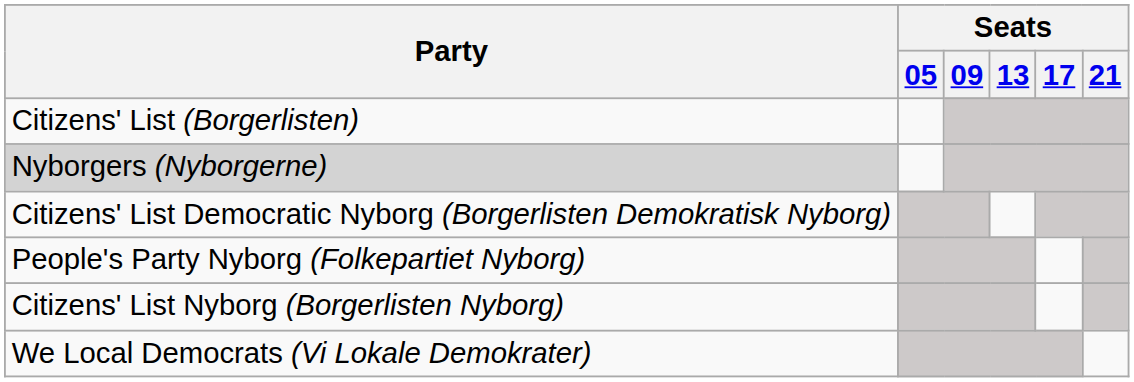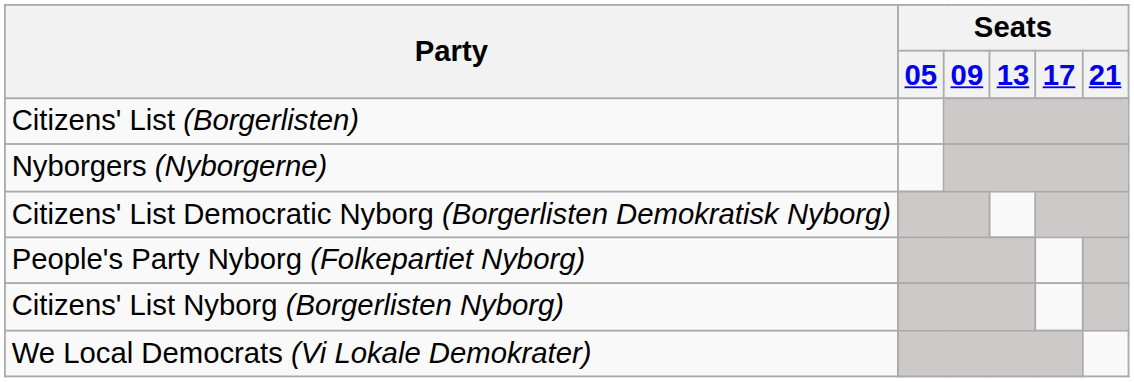(170, 167) lightgrey background -> (170, 167) no background
